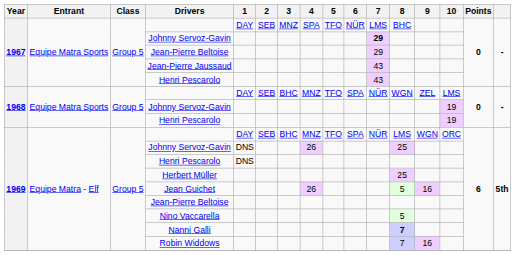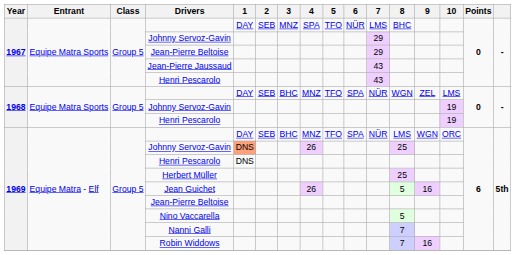(378, 39) bold -> (378, 39) normal
(245, 148) no background -> (245, 148) lightsalmon background
(402, 230) bold -> (402, 230) normal
